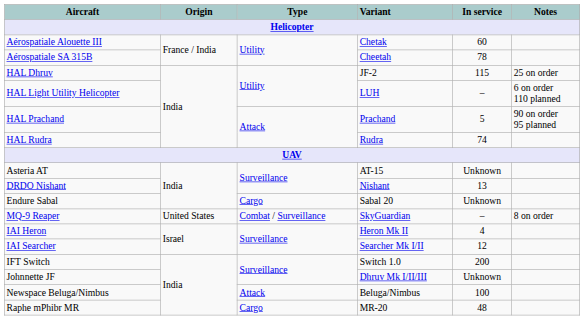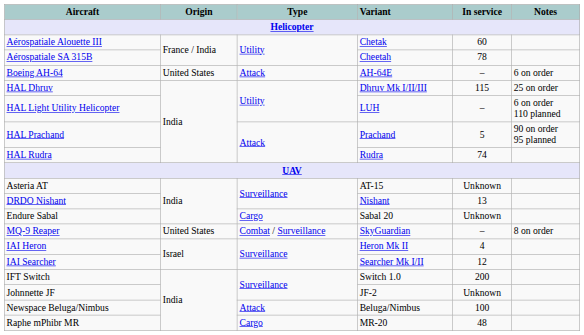+ row: (35, 73)
(368, 73) JF-2 -> (393, 88) Dhruv Mk I/II/III
(393, 277) Dhruv Mk I/II/III -> (368, 292) JF-2
